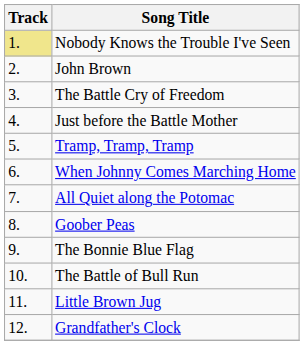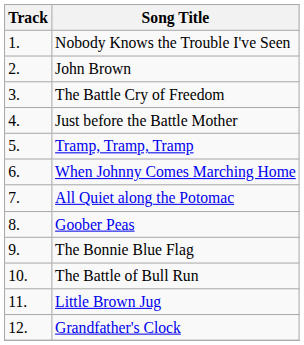(14, 43) khaki background -> (14, 43) no background
